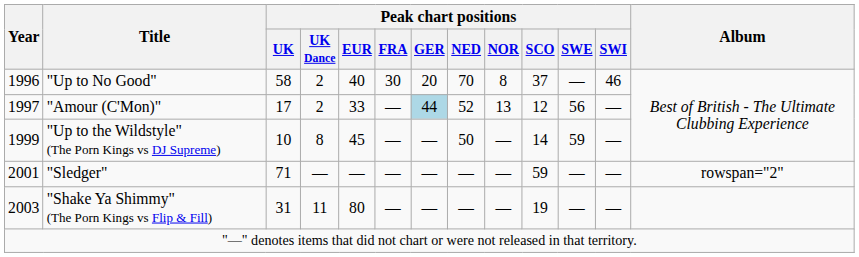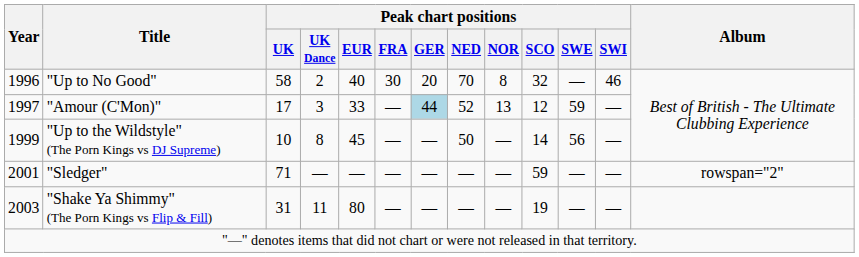(540, 81) 37 -> (540, 81) 32
(320, 106) 2 -> (320, 106) 3
(577, 106) 56 -> (577, 106) 59
(577, 140) 59 -> (577, 140) 56
